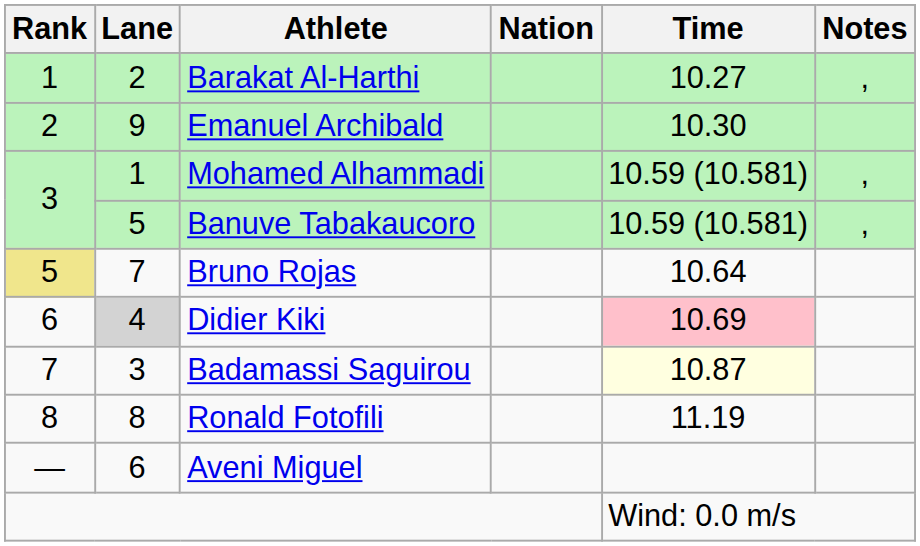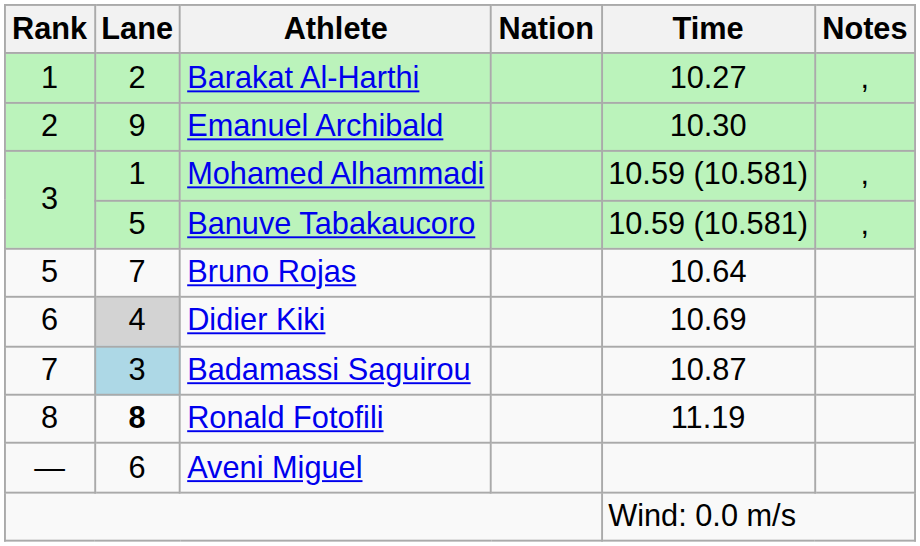(50, 272) khaki background -> (50, 272) no background
(708, 321) pink background -> (708, 321) no background
(137, 369) no background -> (137, 369) lightblue background
(708, 369) lightyellow background -> (708, 369) no background
(137, 418) normal -> (137, 418) bold
